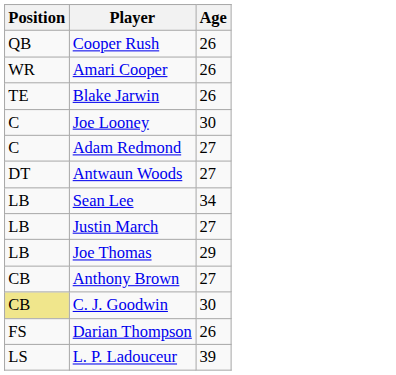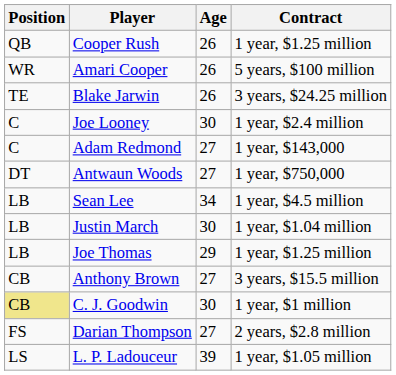+ column: (311, 17)
(208, 226) 27 -> (208, 226) 30
(208, 331) 26 -> (208, 331) 27
